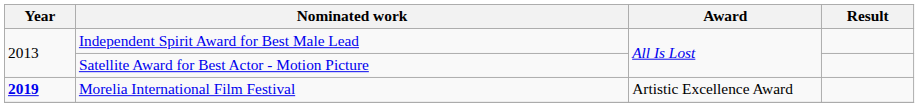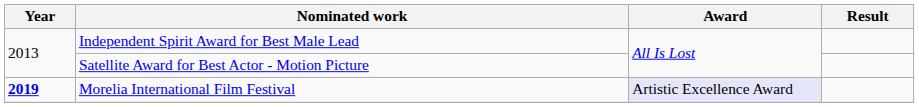(713, 89) no background -> (713, 89) lavender background
